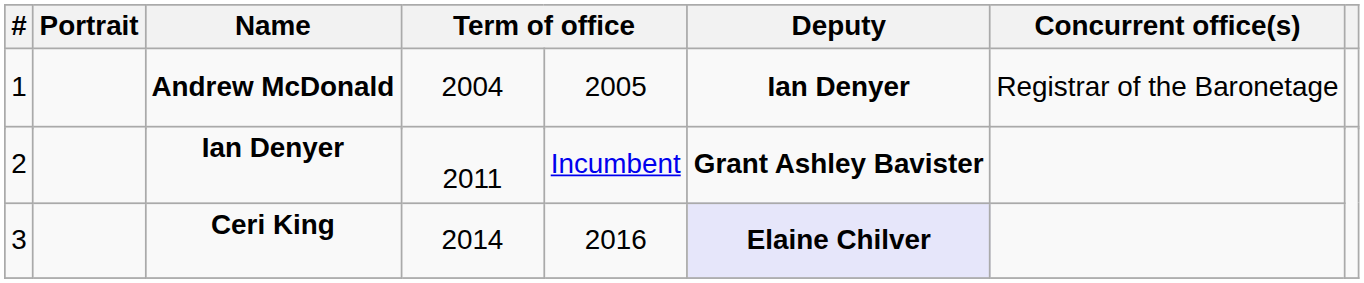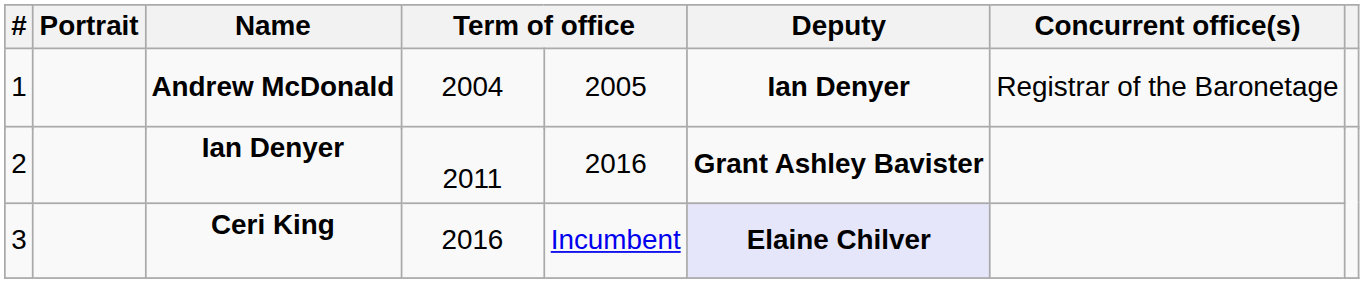(616, 164) Incumbent -> (616, 164) 2016
(472, 239) 2014 -> (472, 239) 2016
(616, 239) 2016 -> (616, 239) Incumbent
